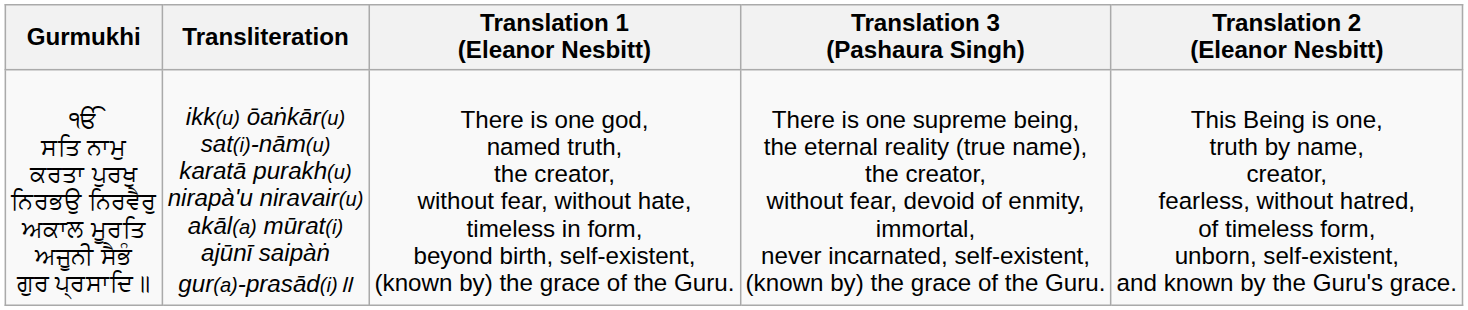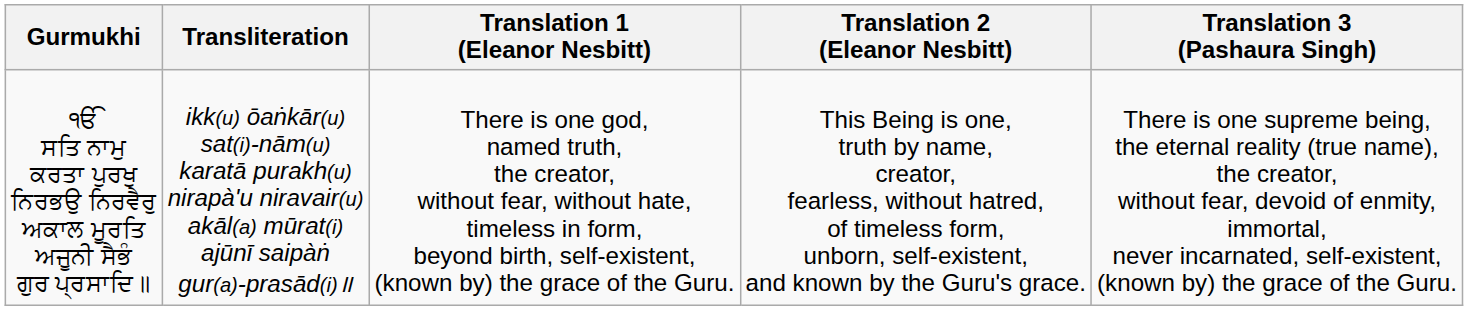columns swapped: (1287, 37) <-> (926, 37)
